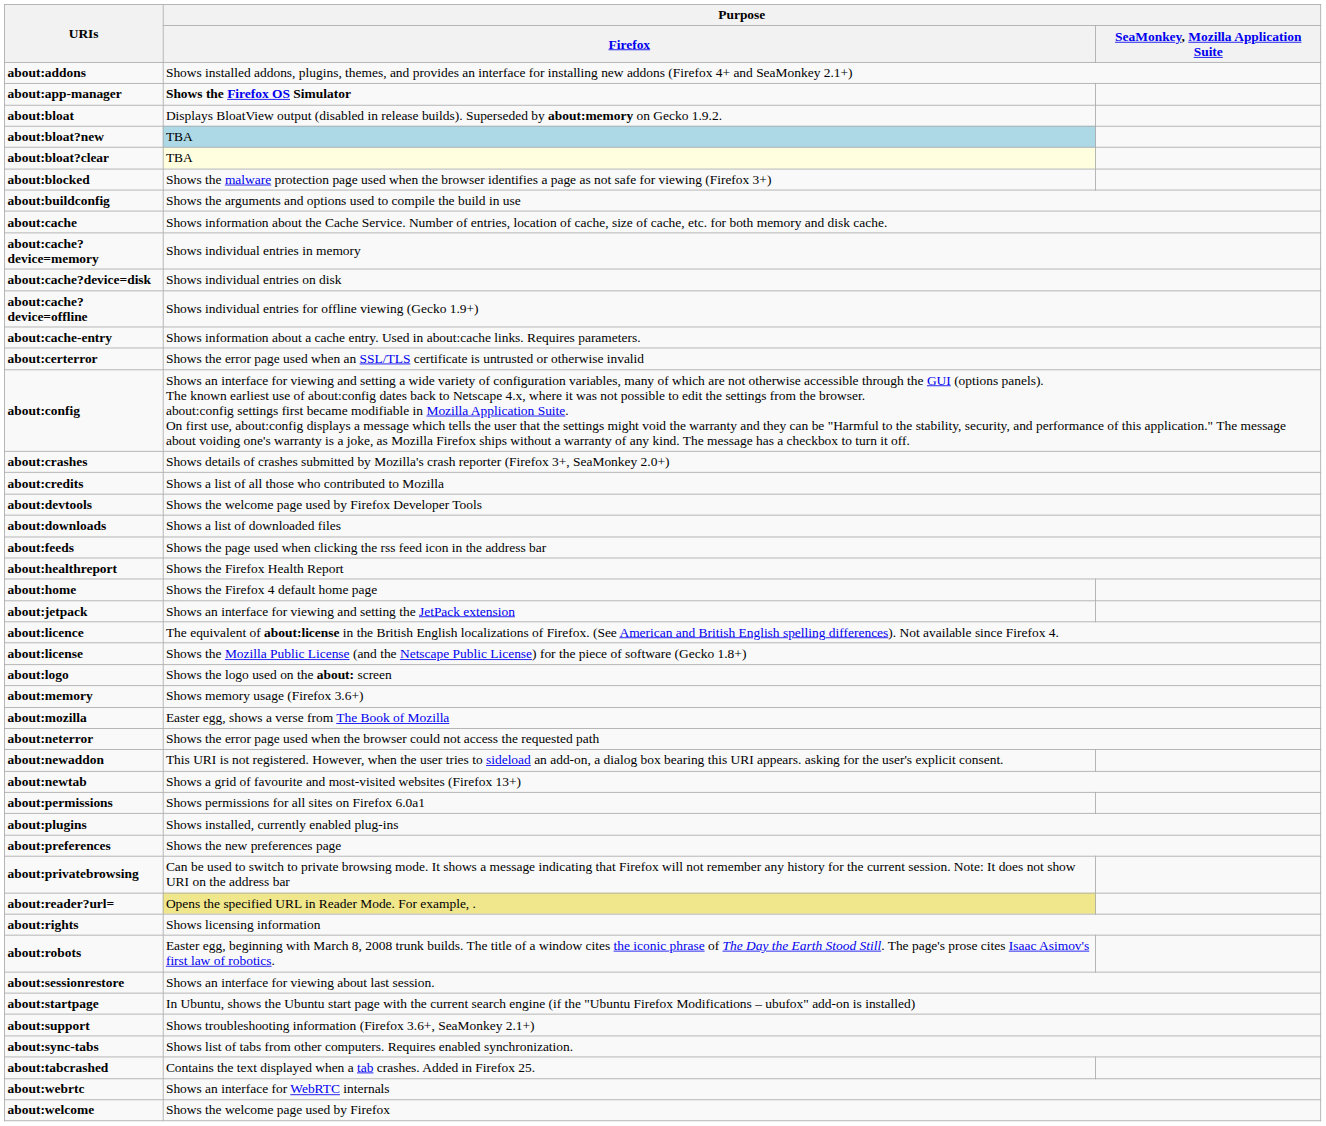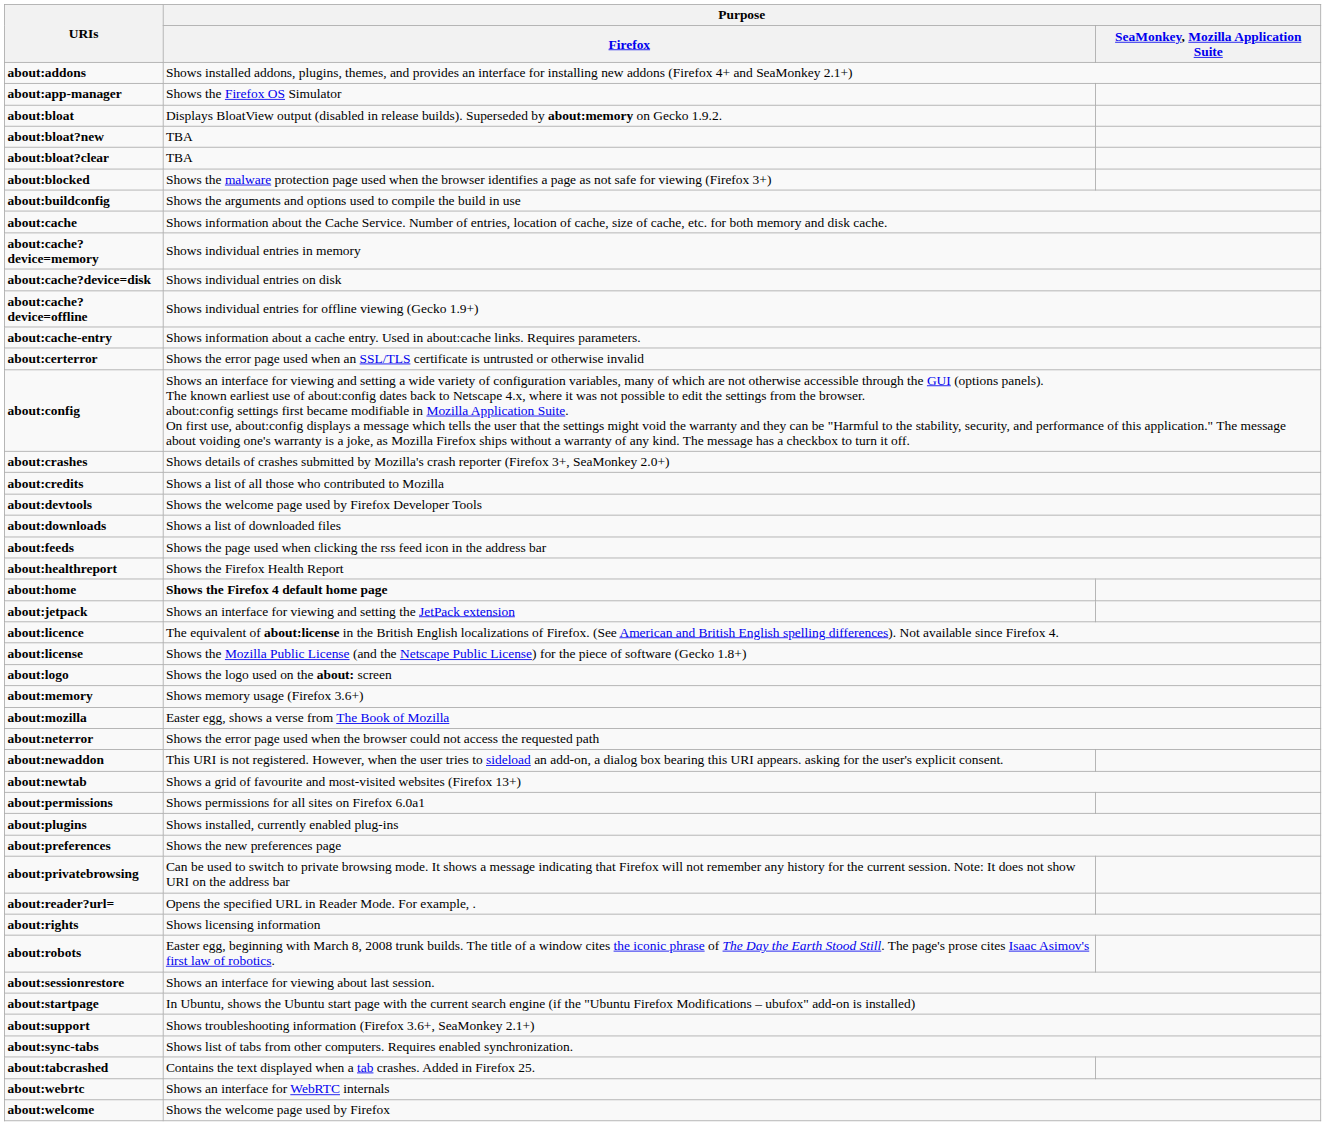(258, 94) bold -> (254, 94) normal
(179, 136) lightblue background -> (179, 136) no background
(179, 158) lightyellow background -> (179, 158) no background
(272, 589) normal -> (277, 589) bold
(321, 903) khaki background -> (321, 903) no background
